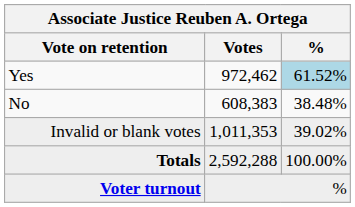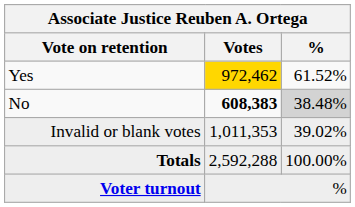(249, 75) no background -> (249, 75) gold background
(320, 75) lightblue background -> (320, 75) no background
(249, 103) normal -> (249, 103) bold
(320, 103) no background -> (320, 103) lightgrey background
